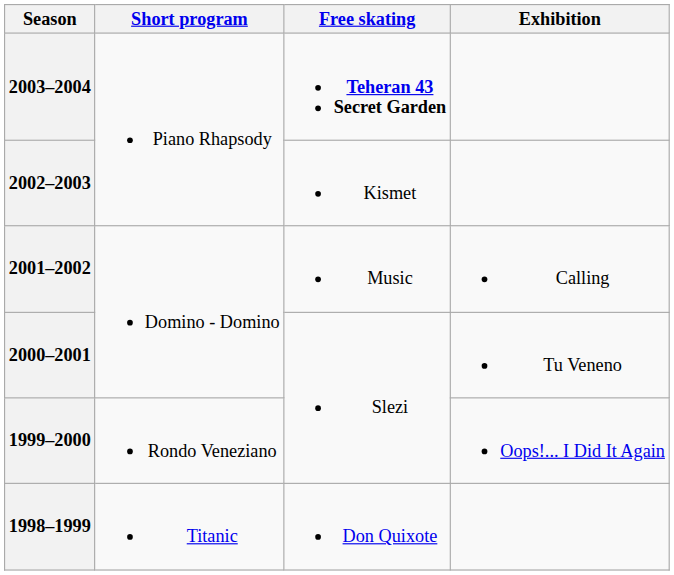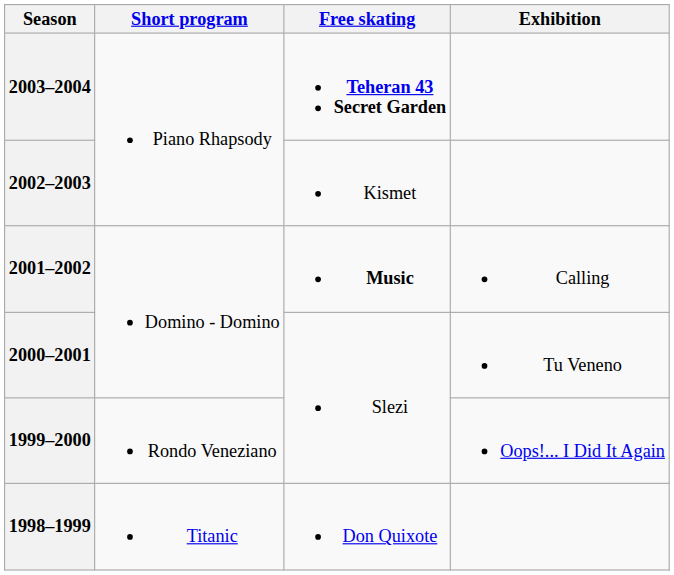(367, 279) normal -> (367, 279) bold
